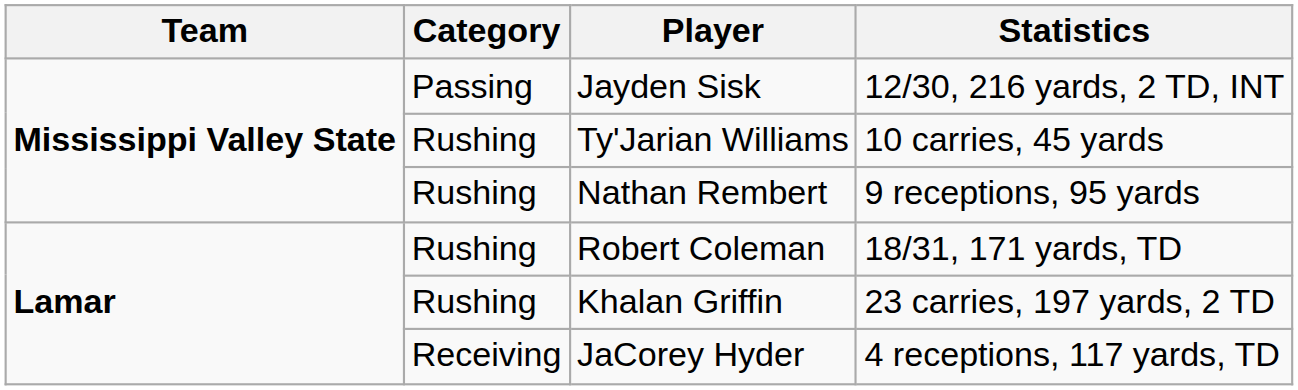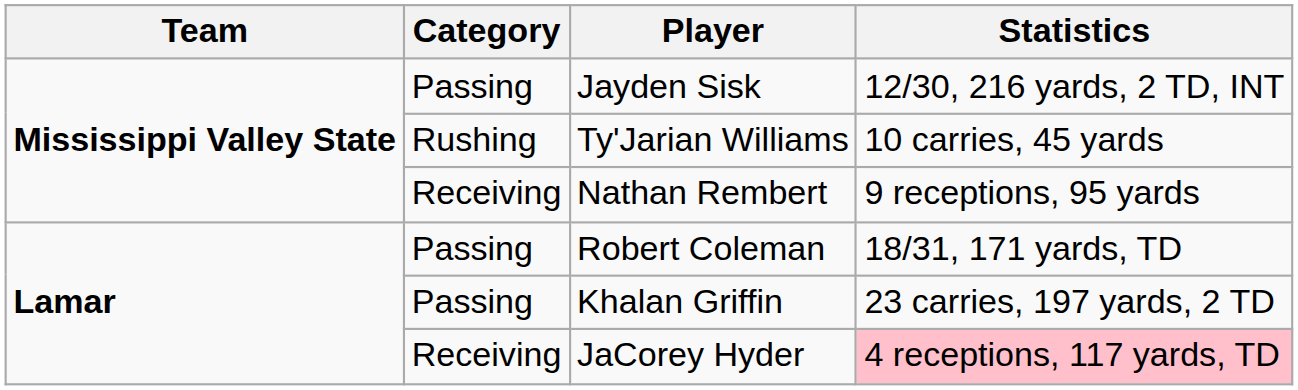(474, 193) Rushing -> (487, 193) Receiving
(474, 247) Rushing -> (472, 247) Passing
(474, 301) Rushing -> (472, 301) Passing
(1072, 355) no background -> (1072, 355) pink background
